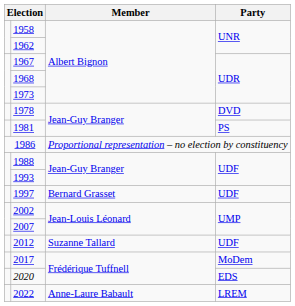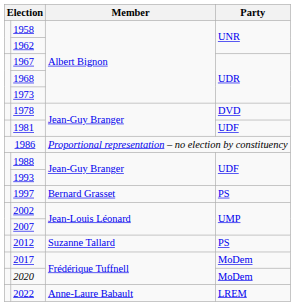(224, 128) PS -> (228, 128) UDF
(228, 194) UDF -> (224, 194) PS
(228, 243) UDF -> (224, 243) PS
(228, 276) EDS -> (235, 276) MoDem
